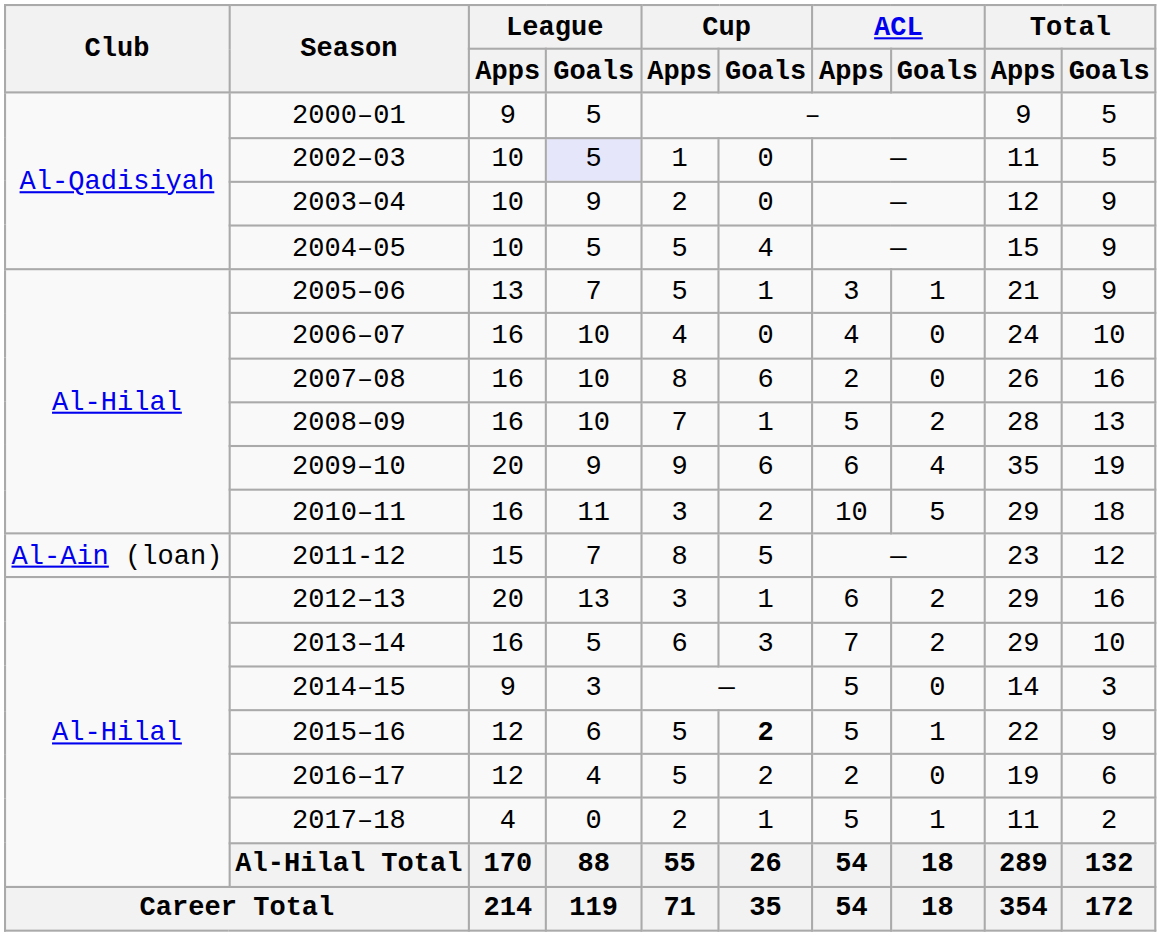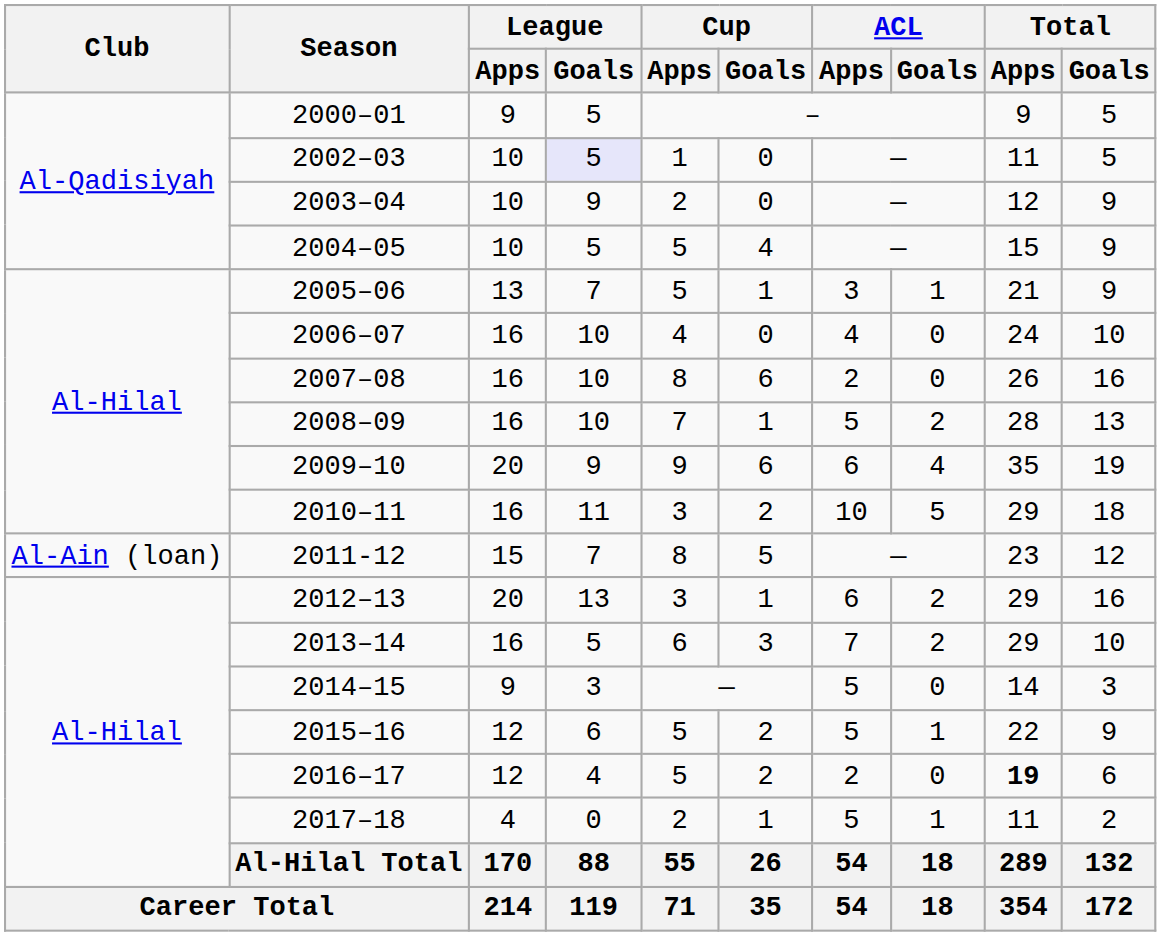(766, 732) bold -> (766, 732) normal
(1023, 776) normal -> (1023, 776) bold
